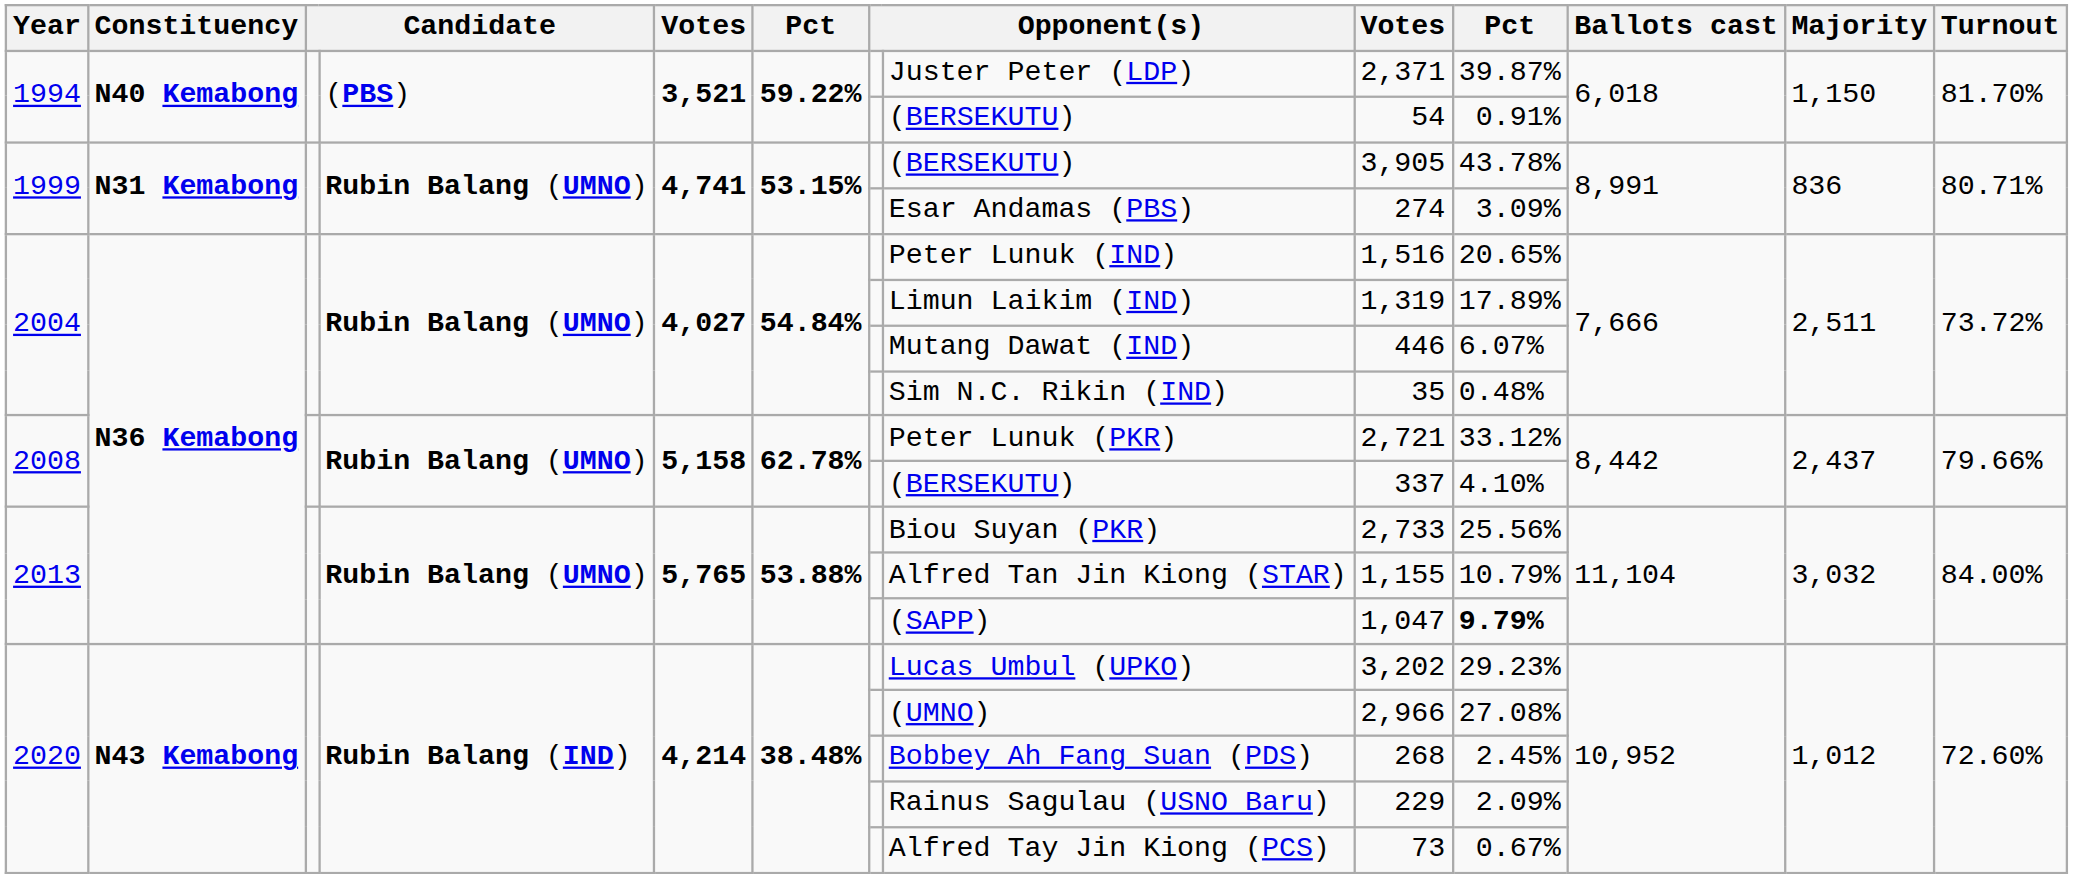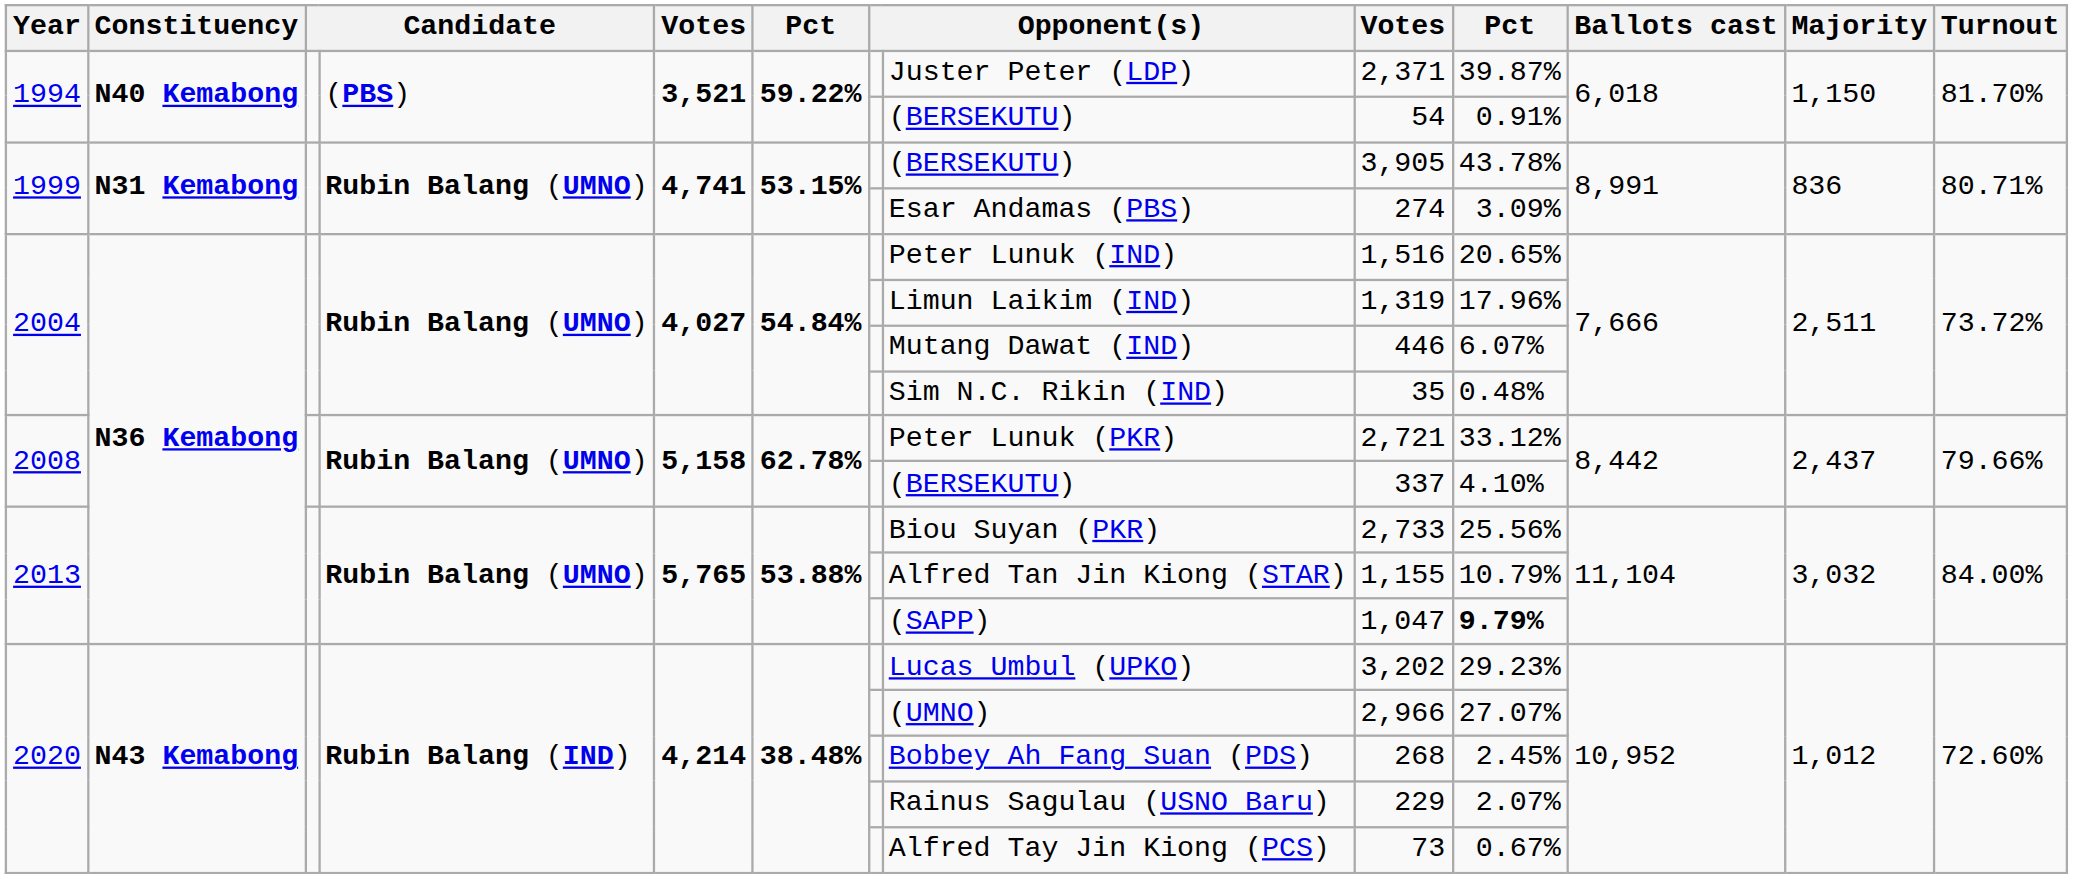(1510, 302) 17.89% -> (1510, 302) 17.96%
(1510, 713) 27.08% -> (1510, 713) 27.07%
(1518, 804) 2.09% -> (1518, 804) 2.07%
